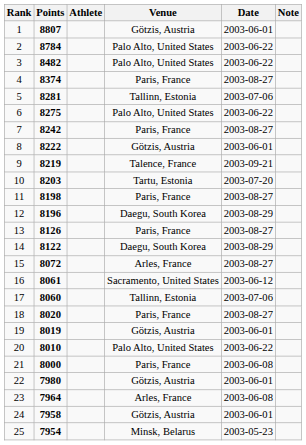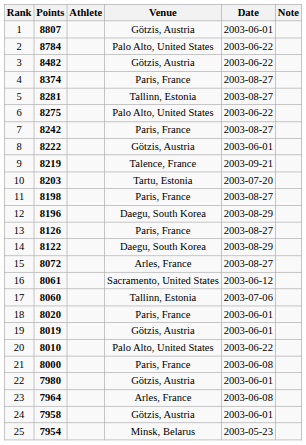(163, 63) Palo Alto, United States -> (163, 63) Götzis, Austria
(248, 96) 2003-07-06 -> (248, 96) 2003-08-27
(248, 314) 2003-08-27 -> (248, 314) 2003-06-01
